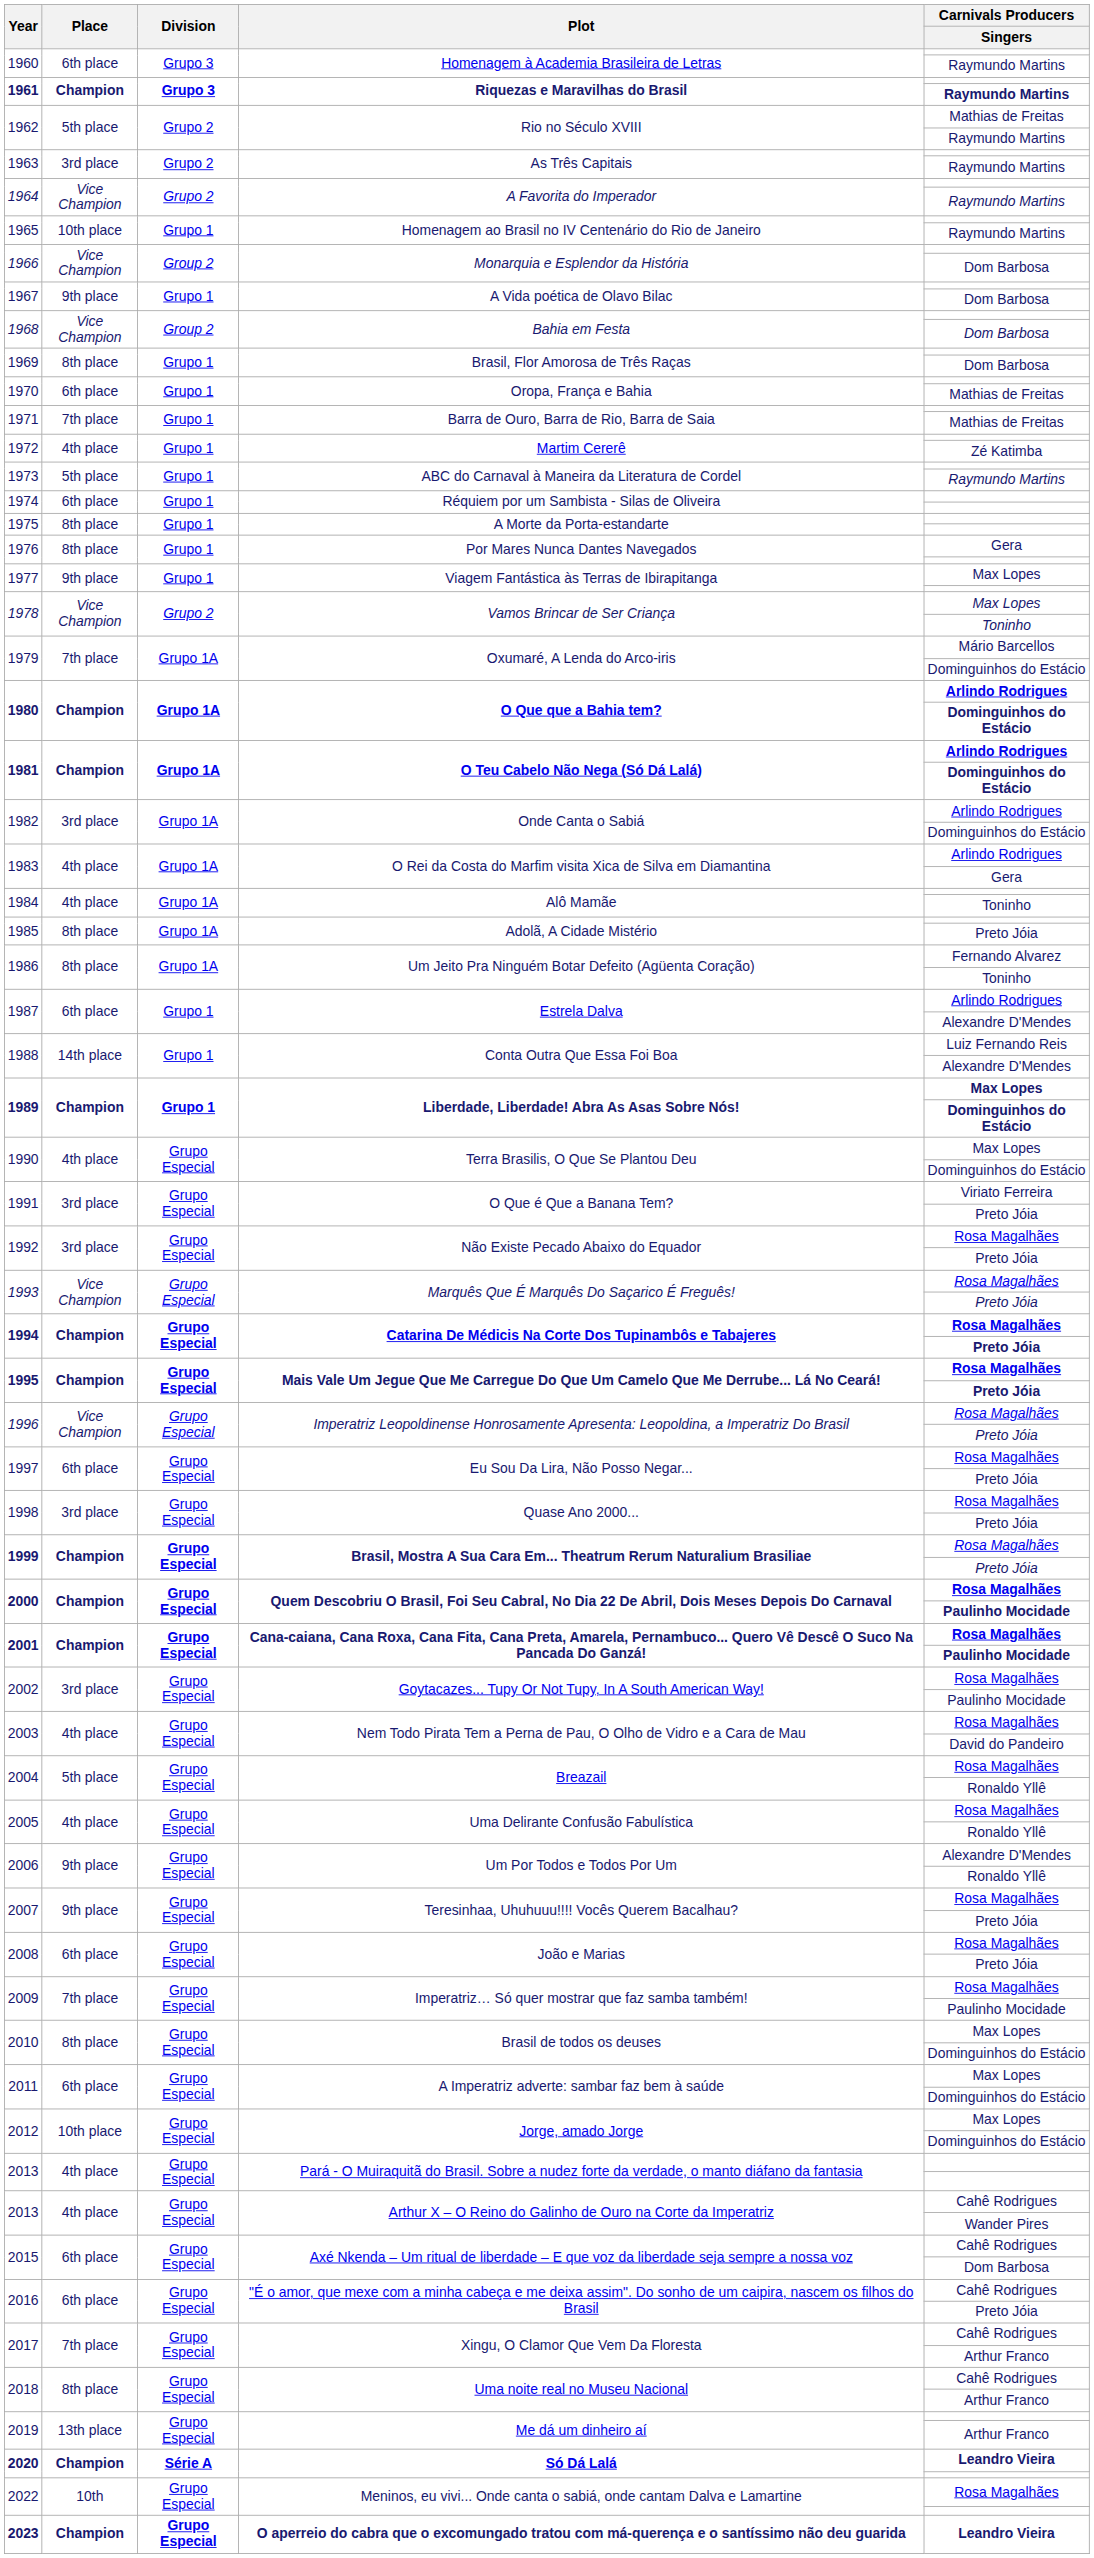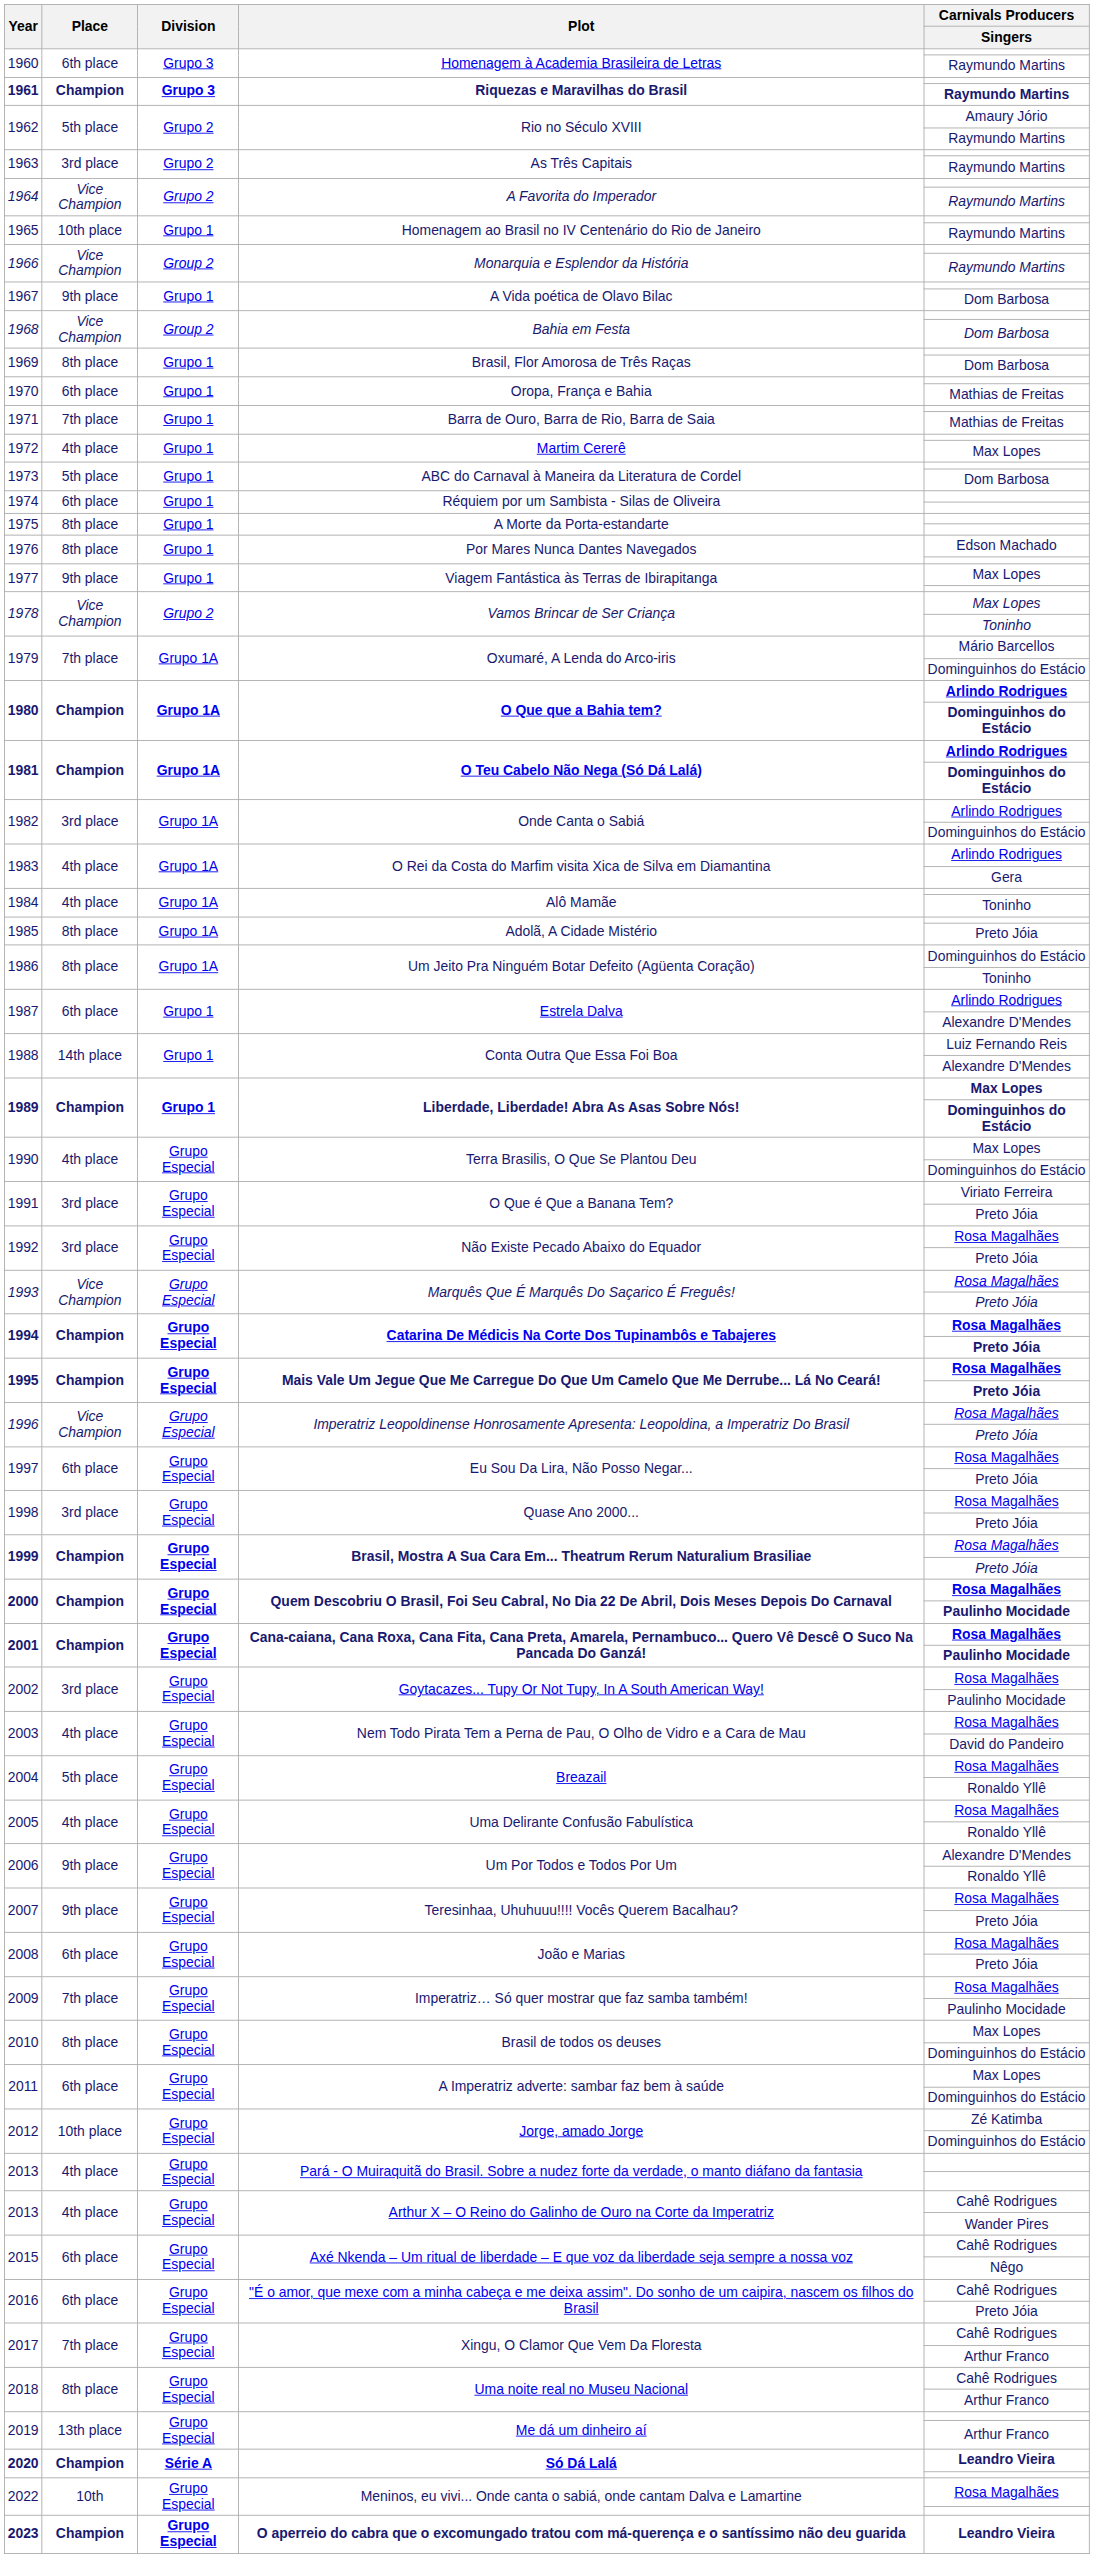(1007, 116) Mathias de Freitas -> (1007, 116) Amaury Jório
(1007, 267) Dom Barbosa -> (1007, 267) Raymundo Martins
(1007, 451) Zé Katimba -> (1007, 451) Max Lopes
(1007, 479) Raymundo Martins -> (1007, 479) Dom Barbosa
(1007, 546) Gera -> (1007, 546) Edson Machado
(1007, 956) Fernando Alvarez -> (1007, 956) Dominguinhos do Estácio
(1007, 2119) Max Lopes -> (1007, 2119) Zé Katimba
(1007, 2268) Dom Barbosa -> (1007, 2268) Nêgo
